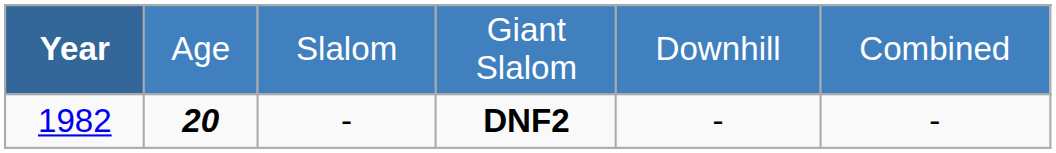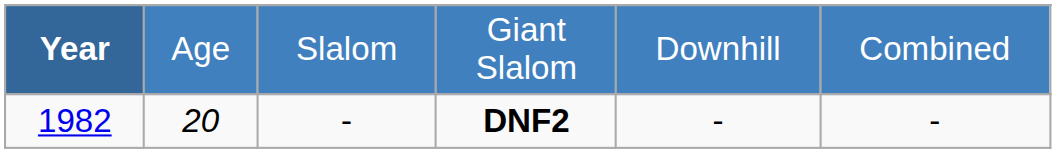(201, 120) bold -> (201, 120) normal
